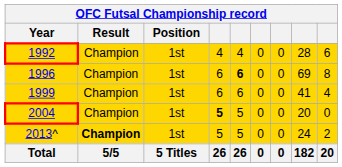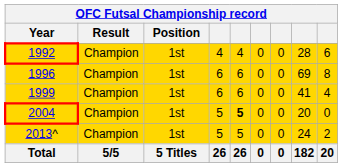(240, 73) bold -> (240, 73) normal
(219, 113) bold -> (219, 113) normal
(240, 113) normal -> (240, 113) bold
(111, 133) bold -> (111, 133) normal
